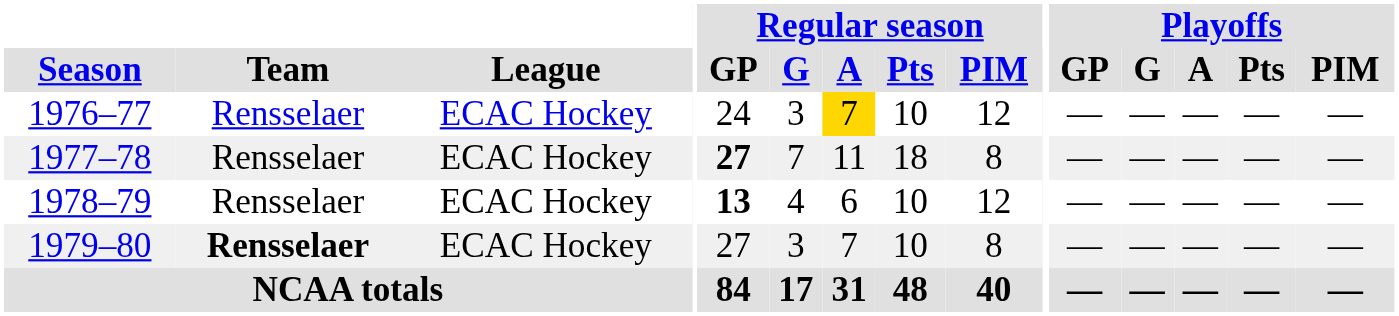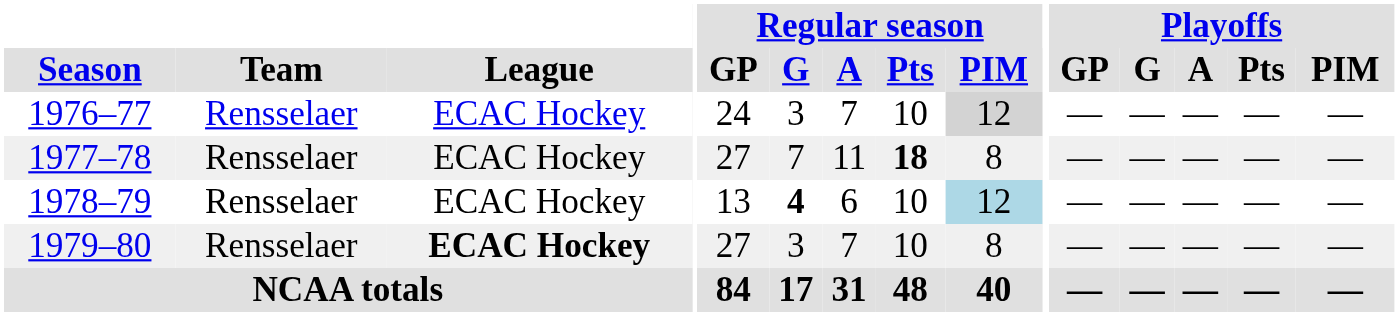(849, 113) gold background -> (849, 113) no background
(994, 113) no background -> (994, 113) lightgrey background
(733, 157) bold -> (733, 157) normal
(910, 157) normal -> (910, 157) bold
(733, 201) bold -> (733, 201) normal
(796, 201) normal -> (796, 201) bold
(994, 201) no background -> (994, 201) lightblue background
(288, 245) bold -> (281, 245) normal
(546, 245) normal -> (539, 245) bold
